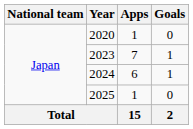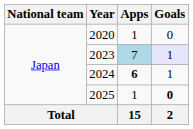(134, 54) no background -> (134, 54) lightblue background
(170, 54) no background -> (170, 54) lavender background
(134, 74) normal -> (134, 74) bold
(170, 94) normal -> (170, 94) bold
